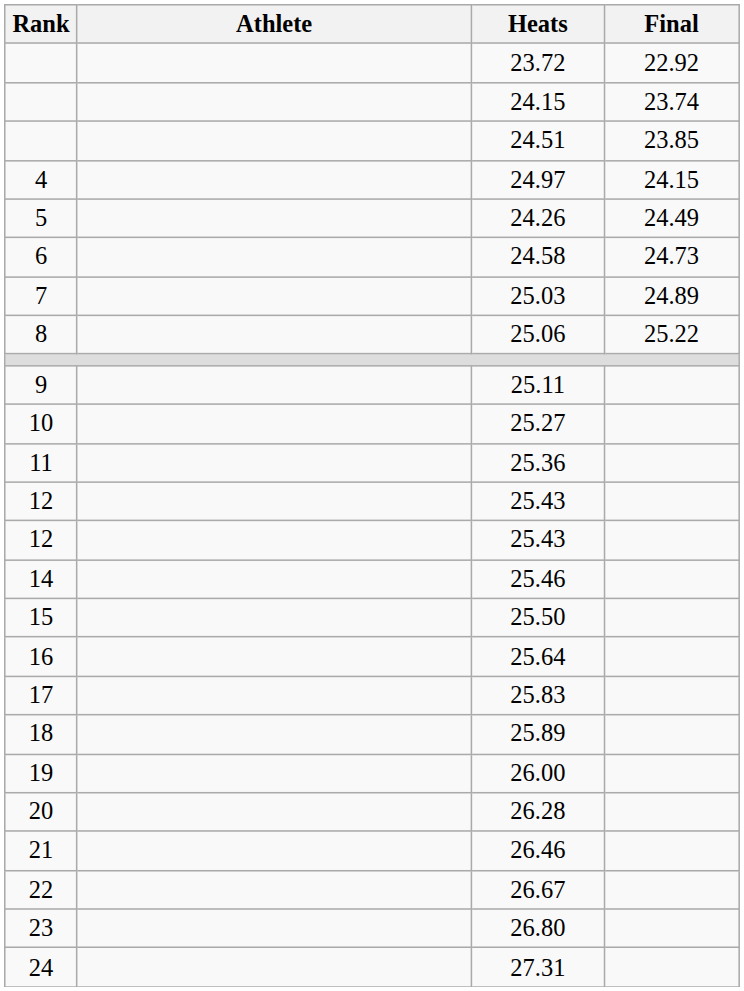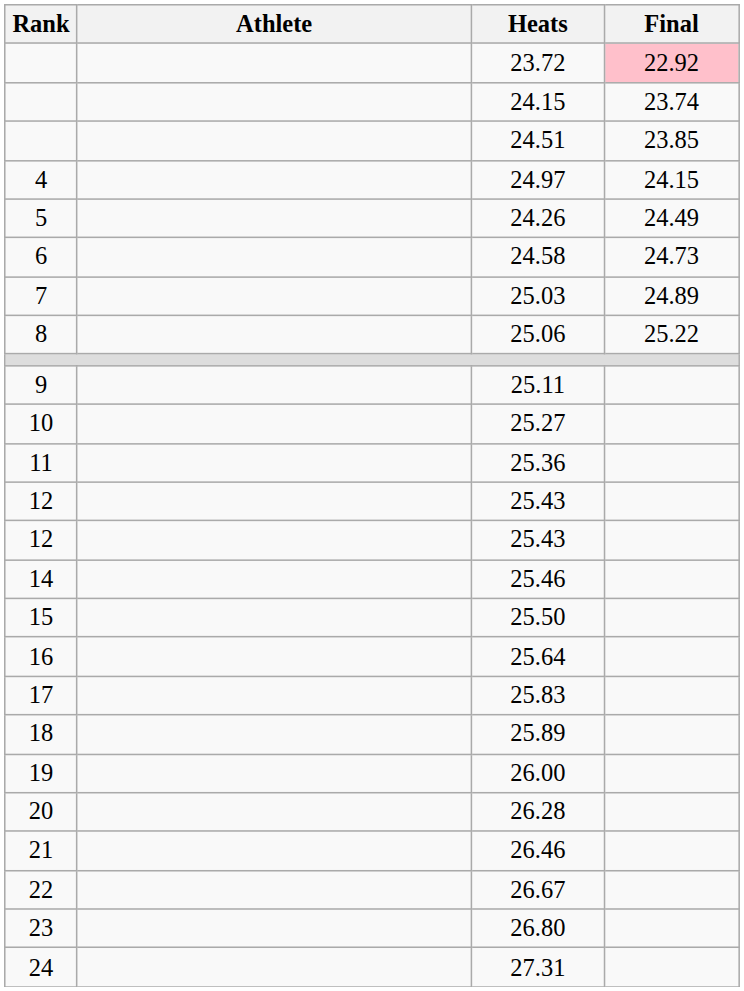(672, 62) no background -> (672, 62) pink background
